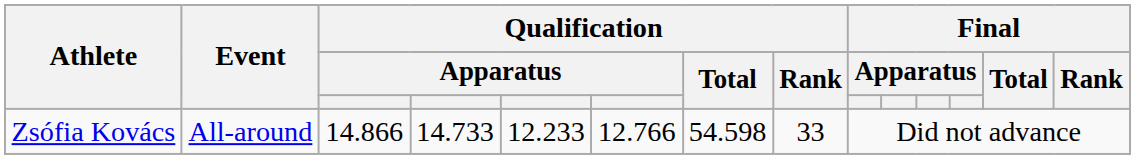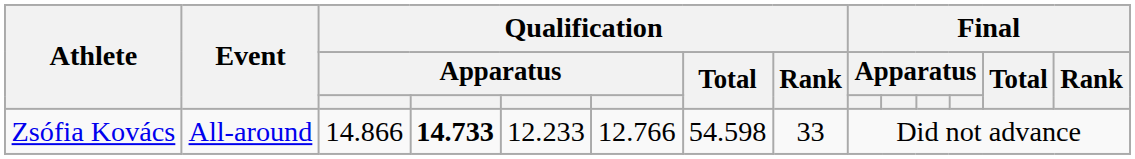(455, 131) normal -> (455, 131) bold
